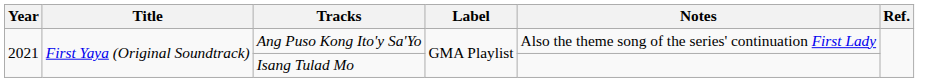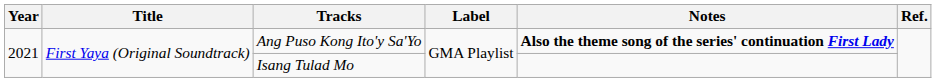(698, 41) normal -> (707, 41) bold
